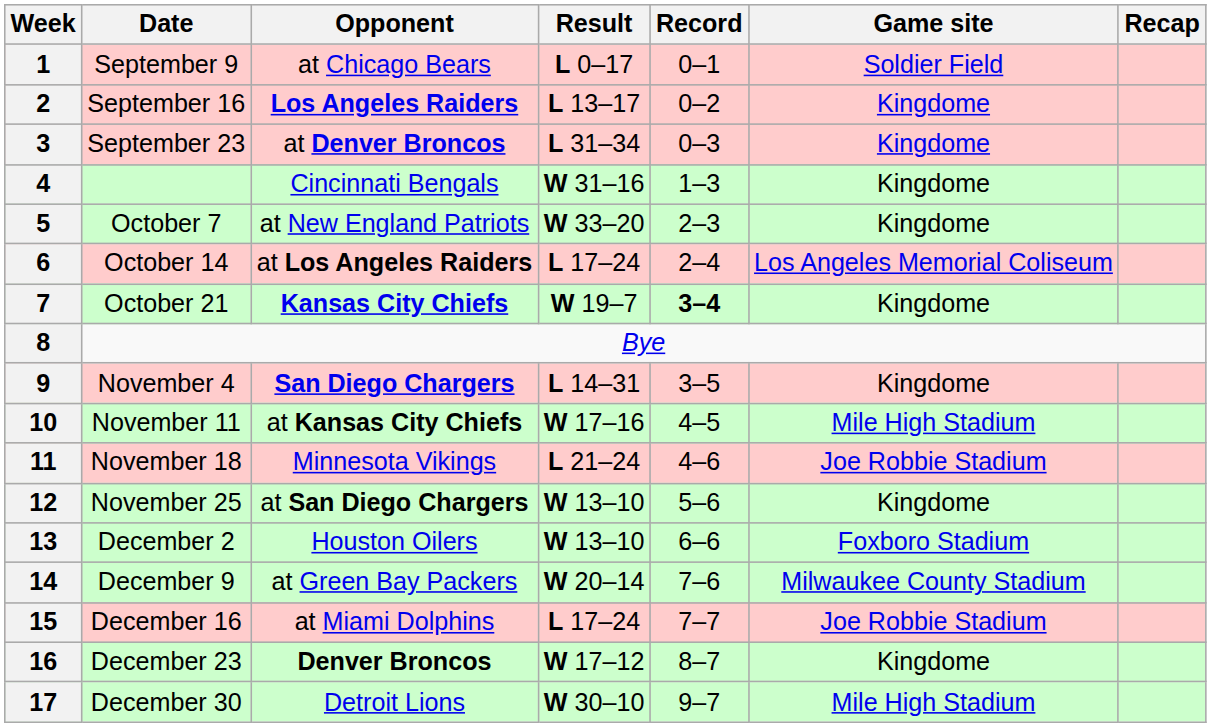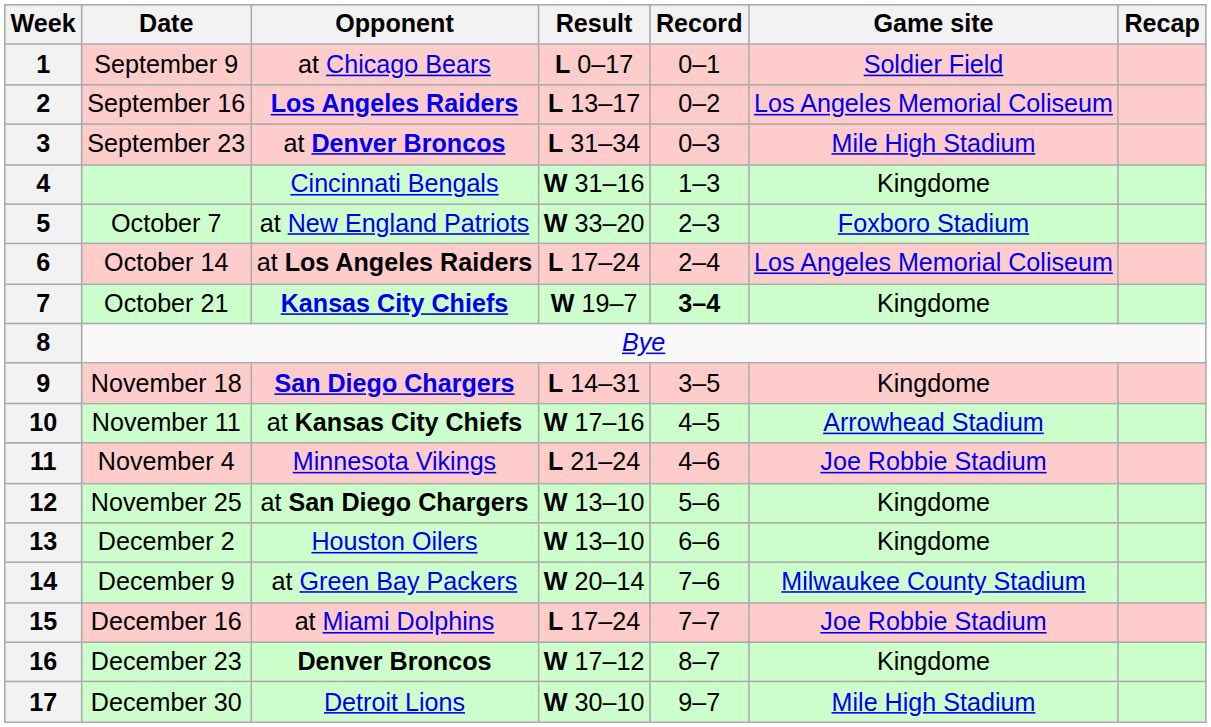(933, 104) Kingdome -> (933, 104) Los Angeles Memorial Coliseum
(933, 143) Kingdome -> (933, 143) Mile High Stadium
(933, 223) Kingdome -> (933, 223) Foxboro Stadium
(166, 382) November 4 -> (166, 382) November 18
(933, 422) Mile High Stadium -> (933, 422) Arrowhead Stadium
(166, 462) November 18 -> (166, 462) November 4
(933, 542) Foxboro Stadium -> (933, 542) Kingdome
